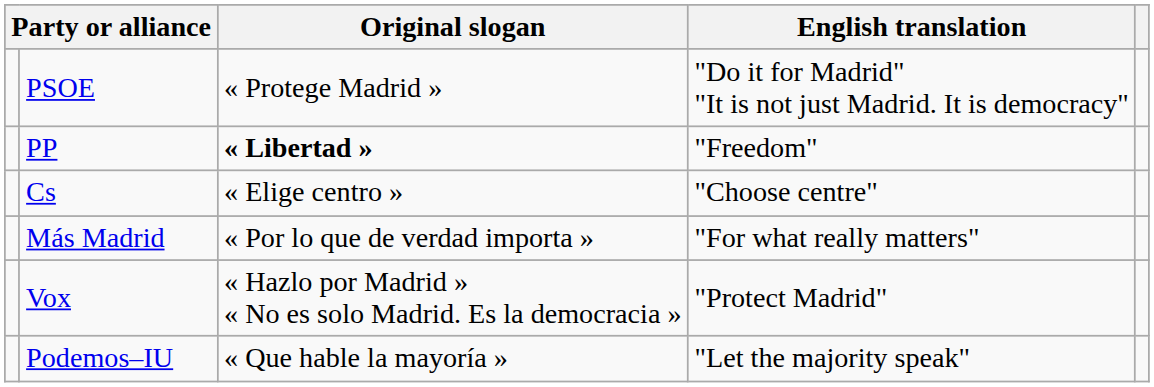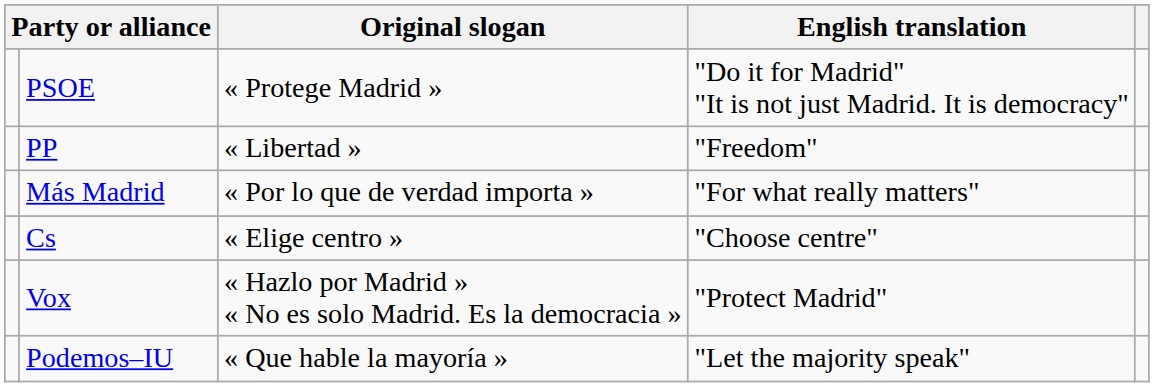(298, 147) bold -> (293, 147) normal
rows swapped: (41, 192) <-> (95, 237)
